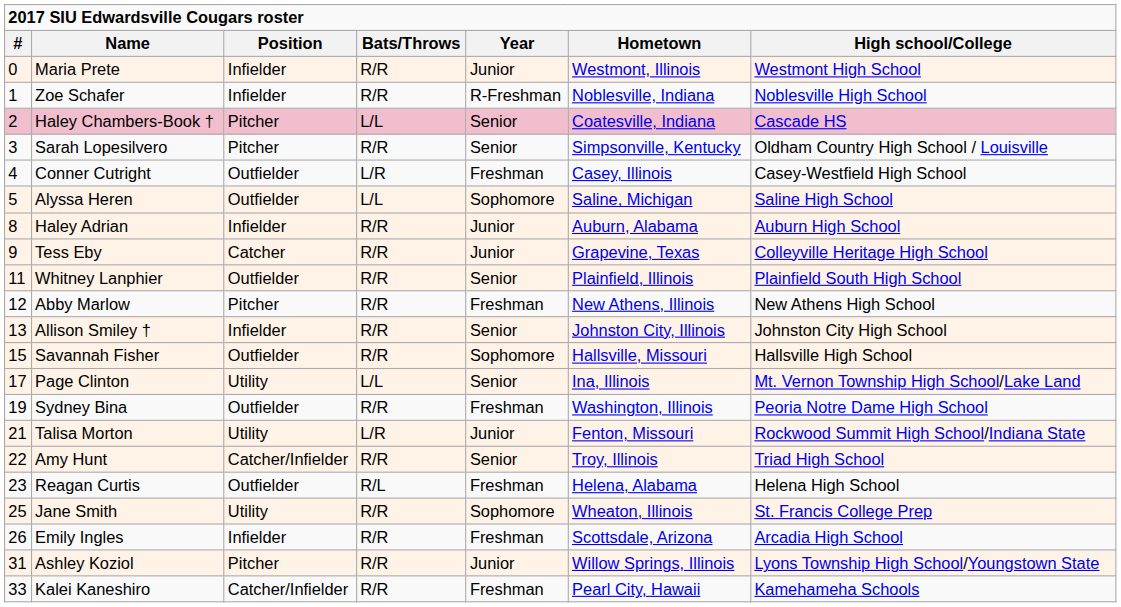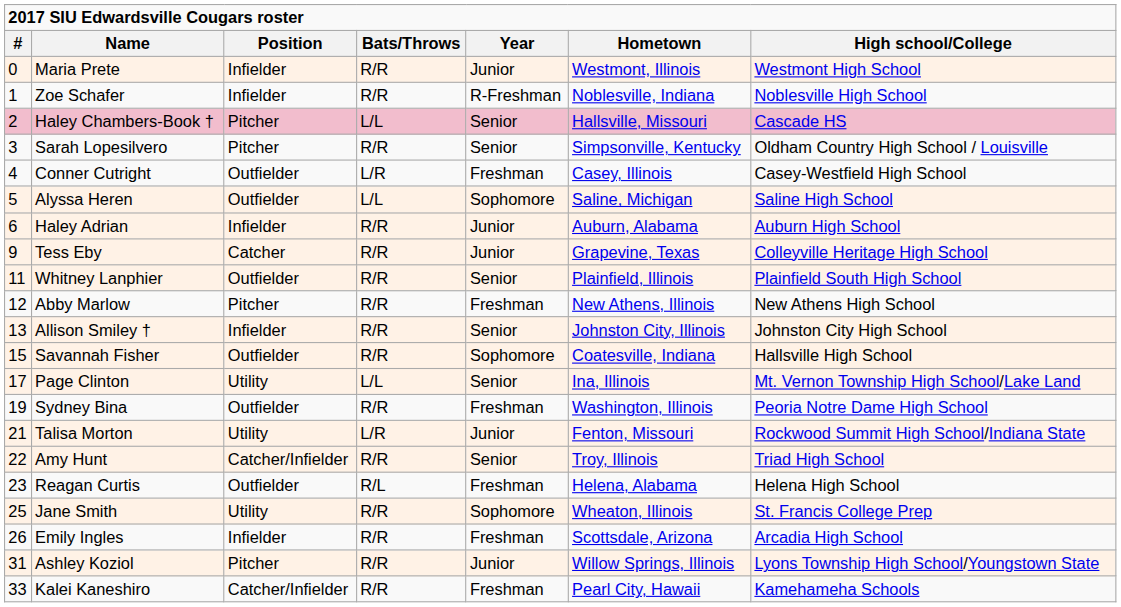(644, 122) Coatesville, Indiana -> (640, 122) Hallsville, Missouri
(13, 226) 8 -> (13, 226) 6
(640, 356) Hallsville, Missouri -> (644, 356) Coatesville, Indiana
